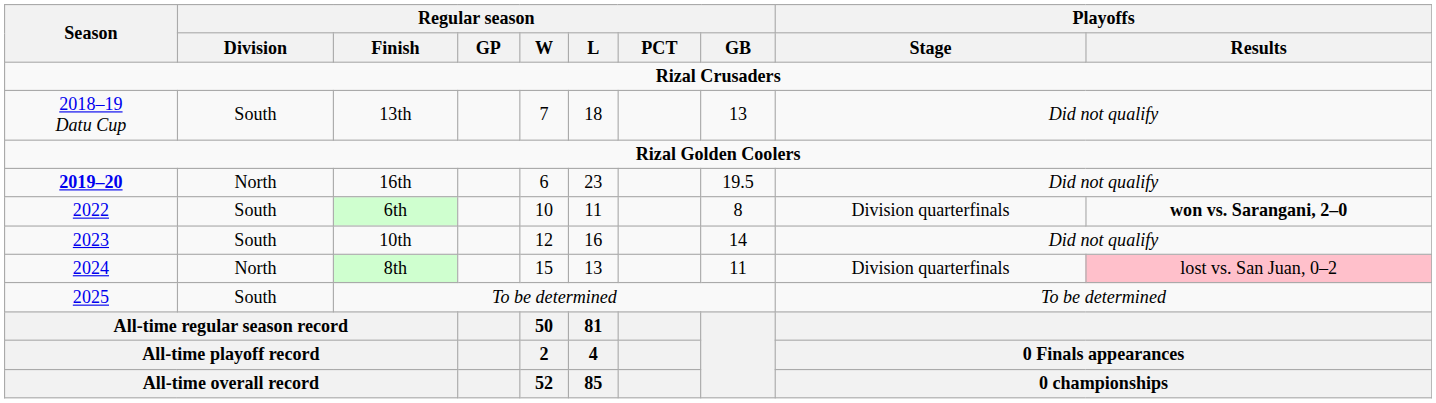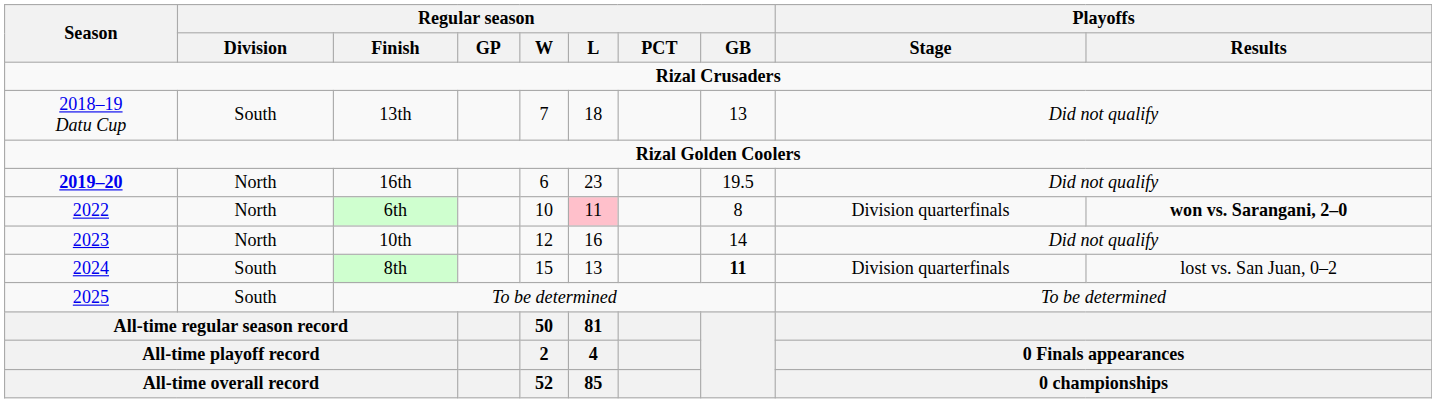(255, 211) South -> (255, 211) North
(593, 211) no background -> (593, 211) pink background
(255, 239) South -> (255, 239) North
(255, 268) North -> (255, 268) South
(738, 268) normal -> (738, 268) bold
(1259, 268) pink background -> (1259, 268) no background
